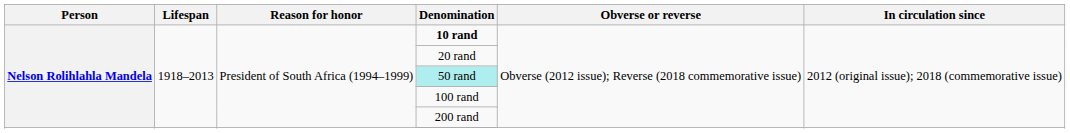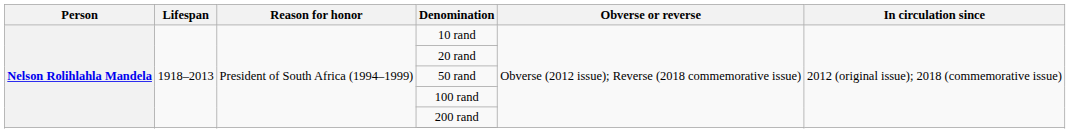(457, 35) bold -> (457, 35) normal
(457, 76) paleturquoise background -> (457, 76) no background
